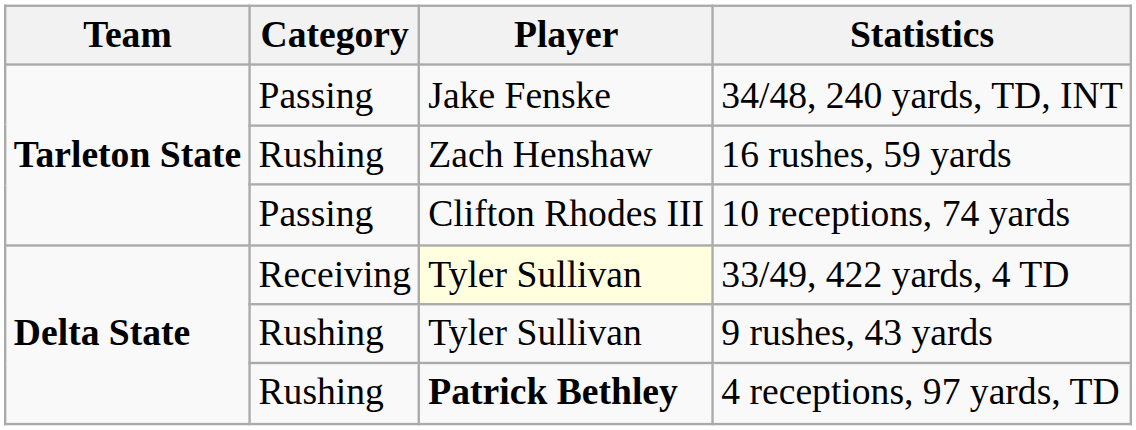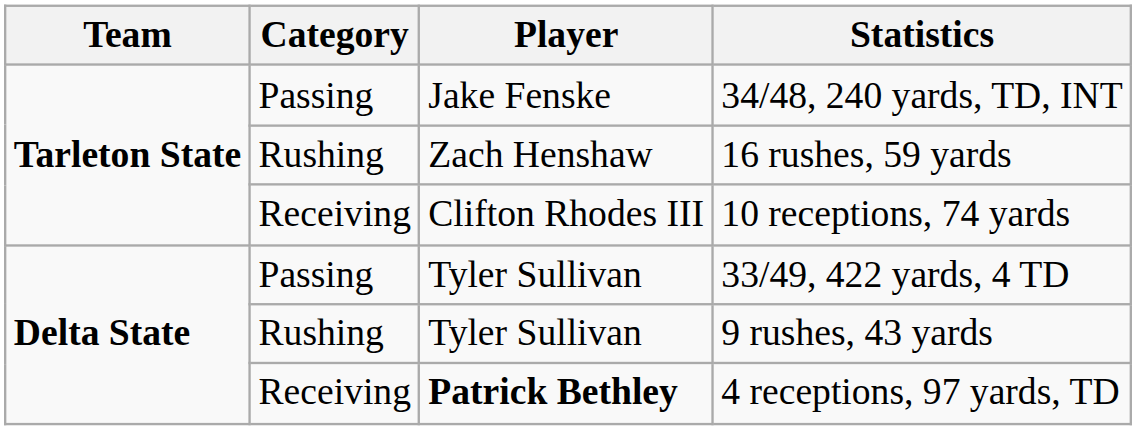(316, 213) Passing -> (335, 213) Receiving
(335, 273) Receiving -> (316, 273) Passing
(535, 273) lightyellow background -> (535, 273) no background
(321, 392) Rushing -> (335, 392) Receiving
